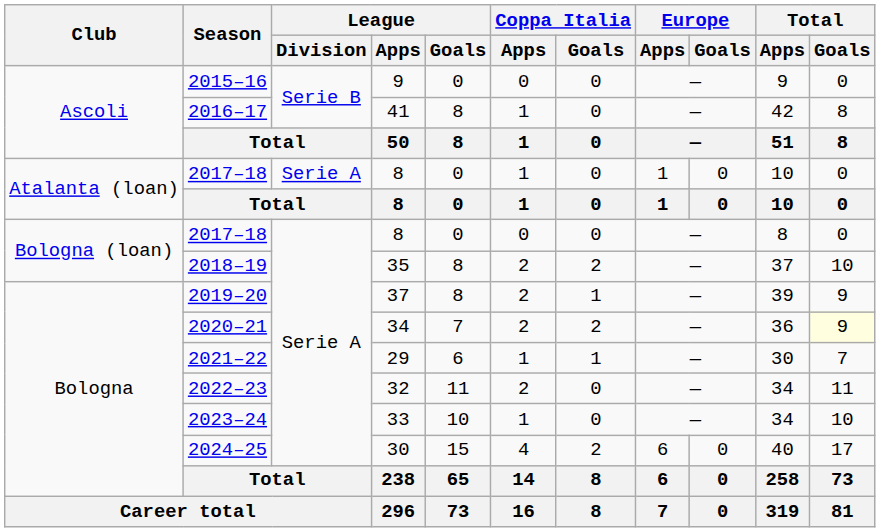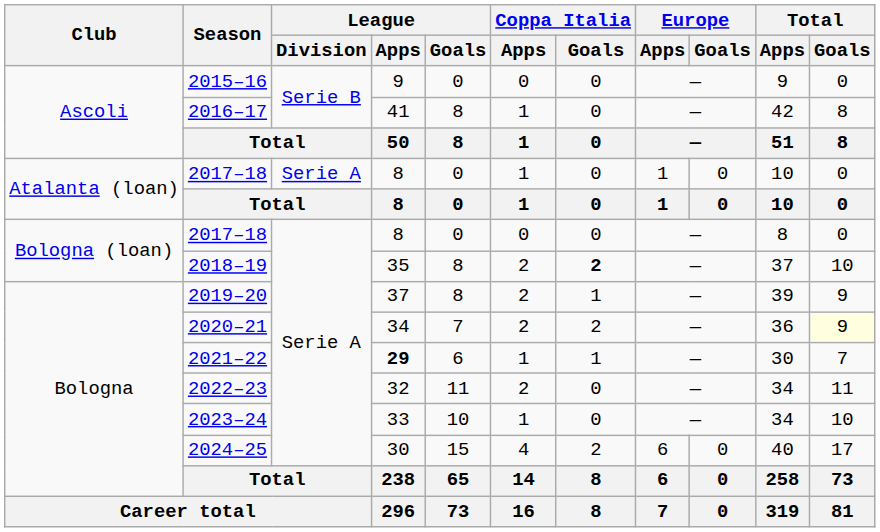(596, 266) normal -> (596, 266) bold
(398, 358) normal -> (398, 358) bold
